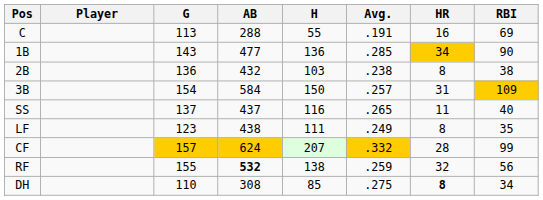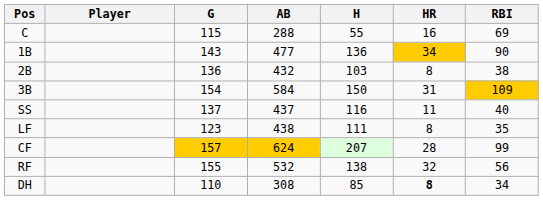- column: (378, 14)
(186, 33) 113 -> (211, 33) 115
(250, 167) bold -> (284, 167) normal
